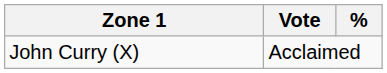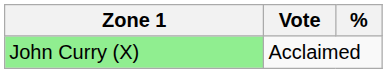(74, 52) no background -> (74, 52) lightgreen background
